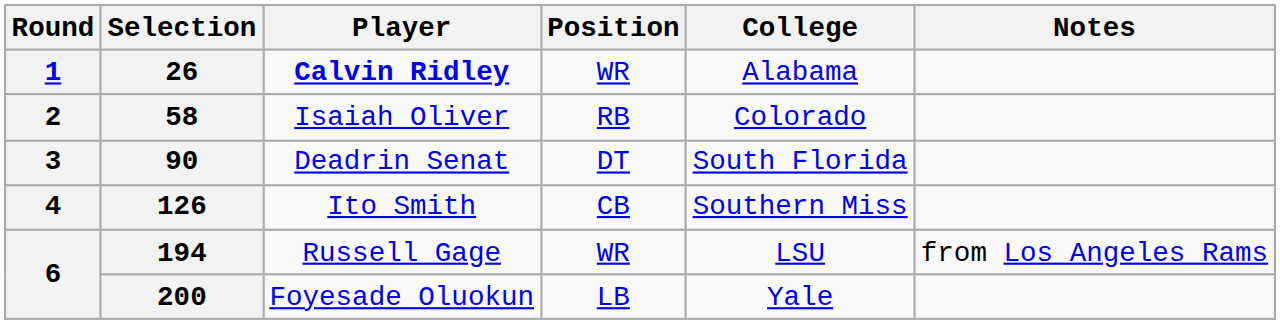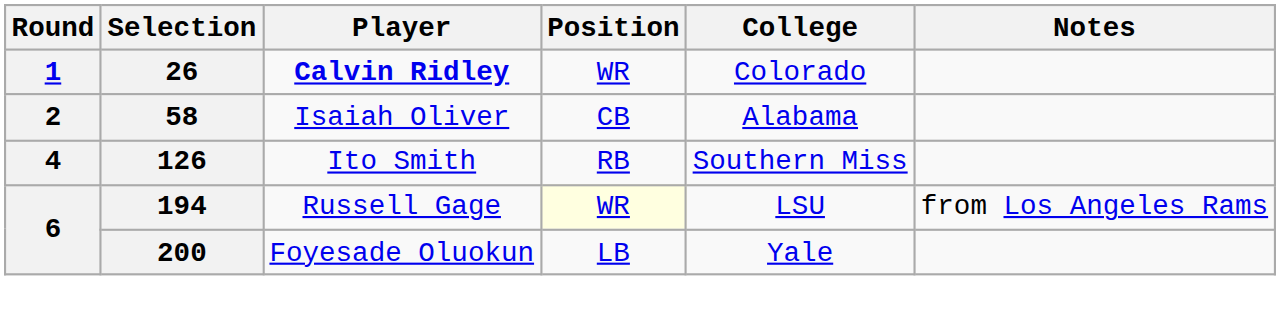(800, 72) Alabama -> (800, 72) Colorado
(613, 117) RB -> (613, 117) CB
(800, 117) Colorado -> (800, 117) Alabama
- row: (182, 162)
(613, 207) CB -> (613, 162) RB
(613, 252) no background -> (613, 207) lightyellow background
